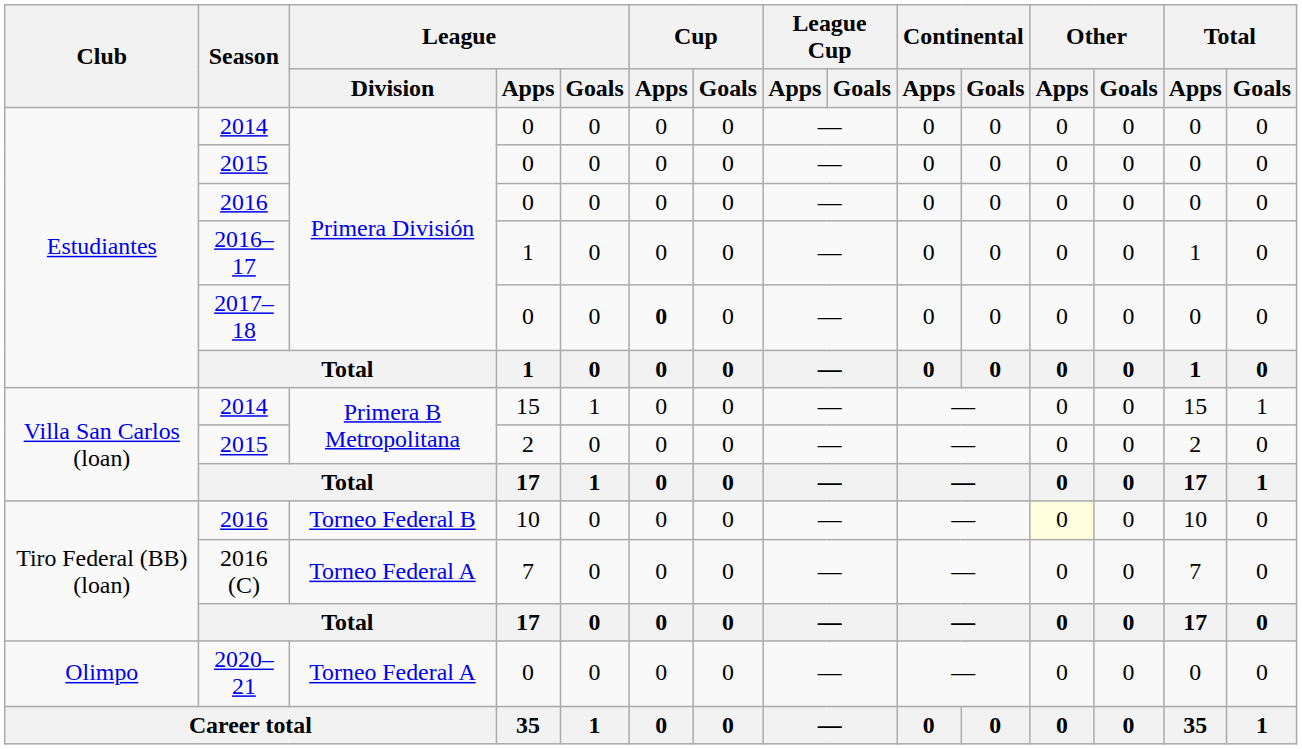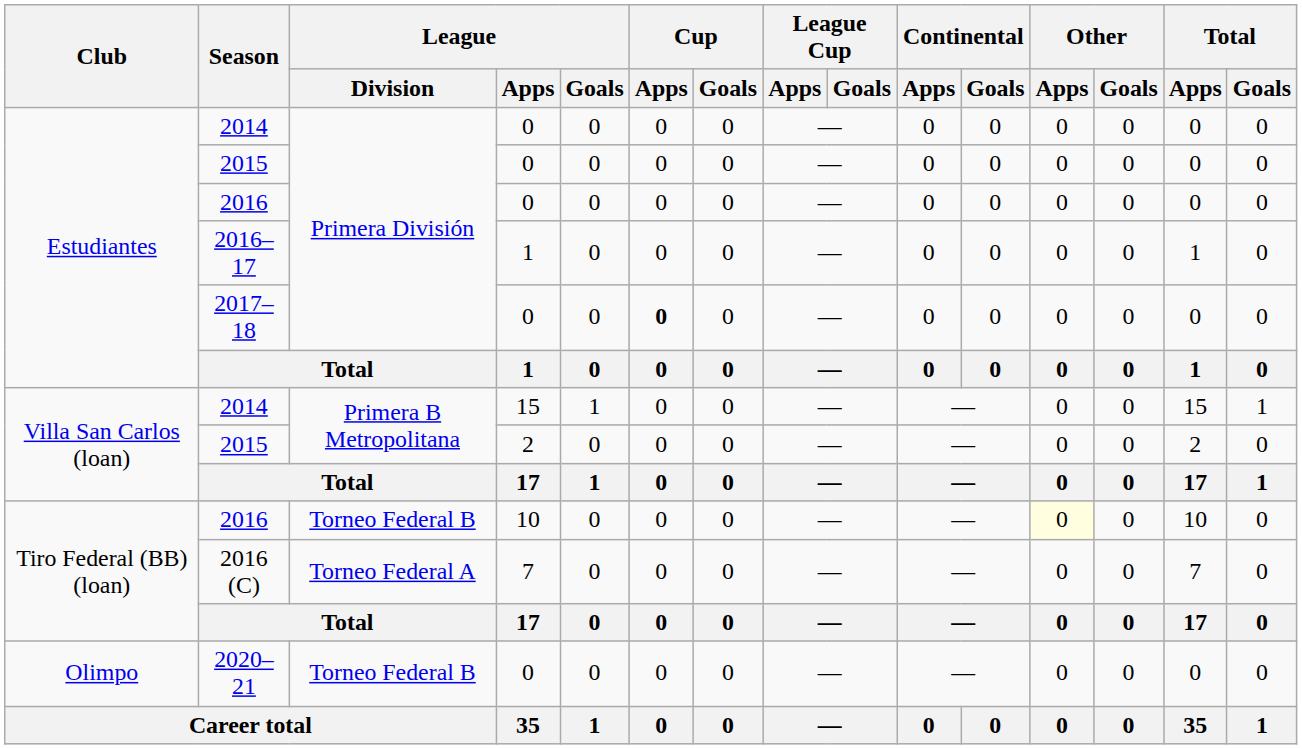(392, 673) Torneo Federal A -> (392, 673) Torneo Federal B
